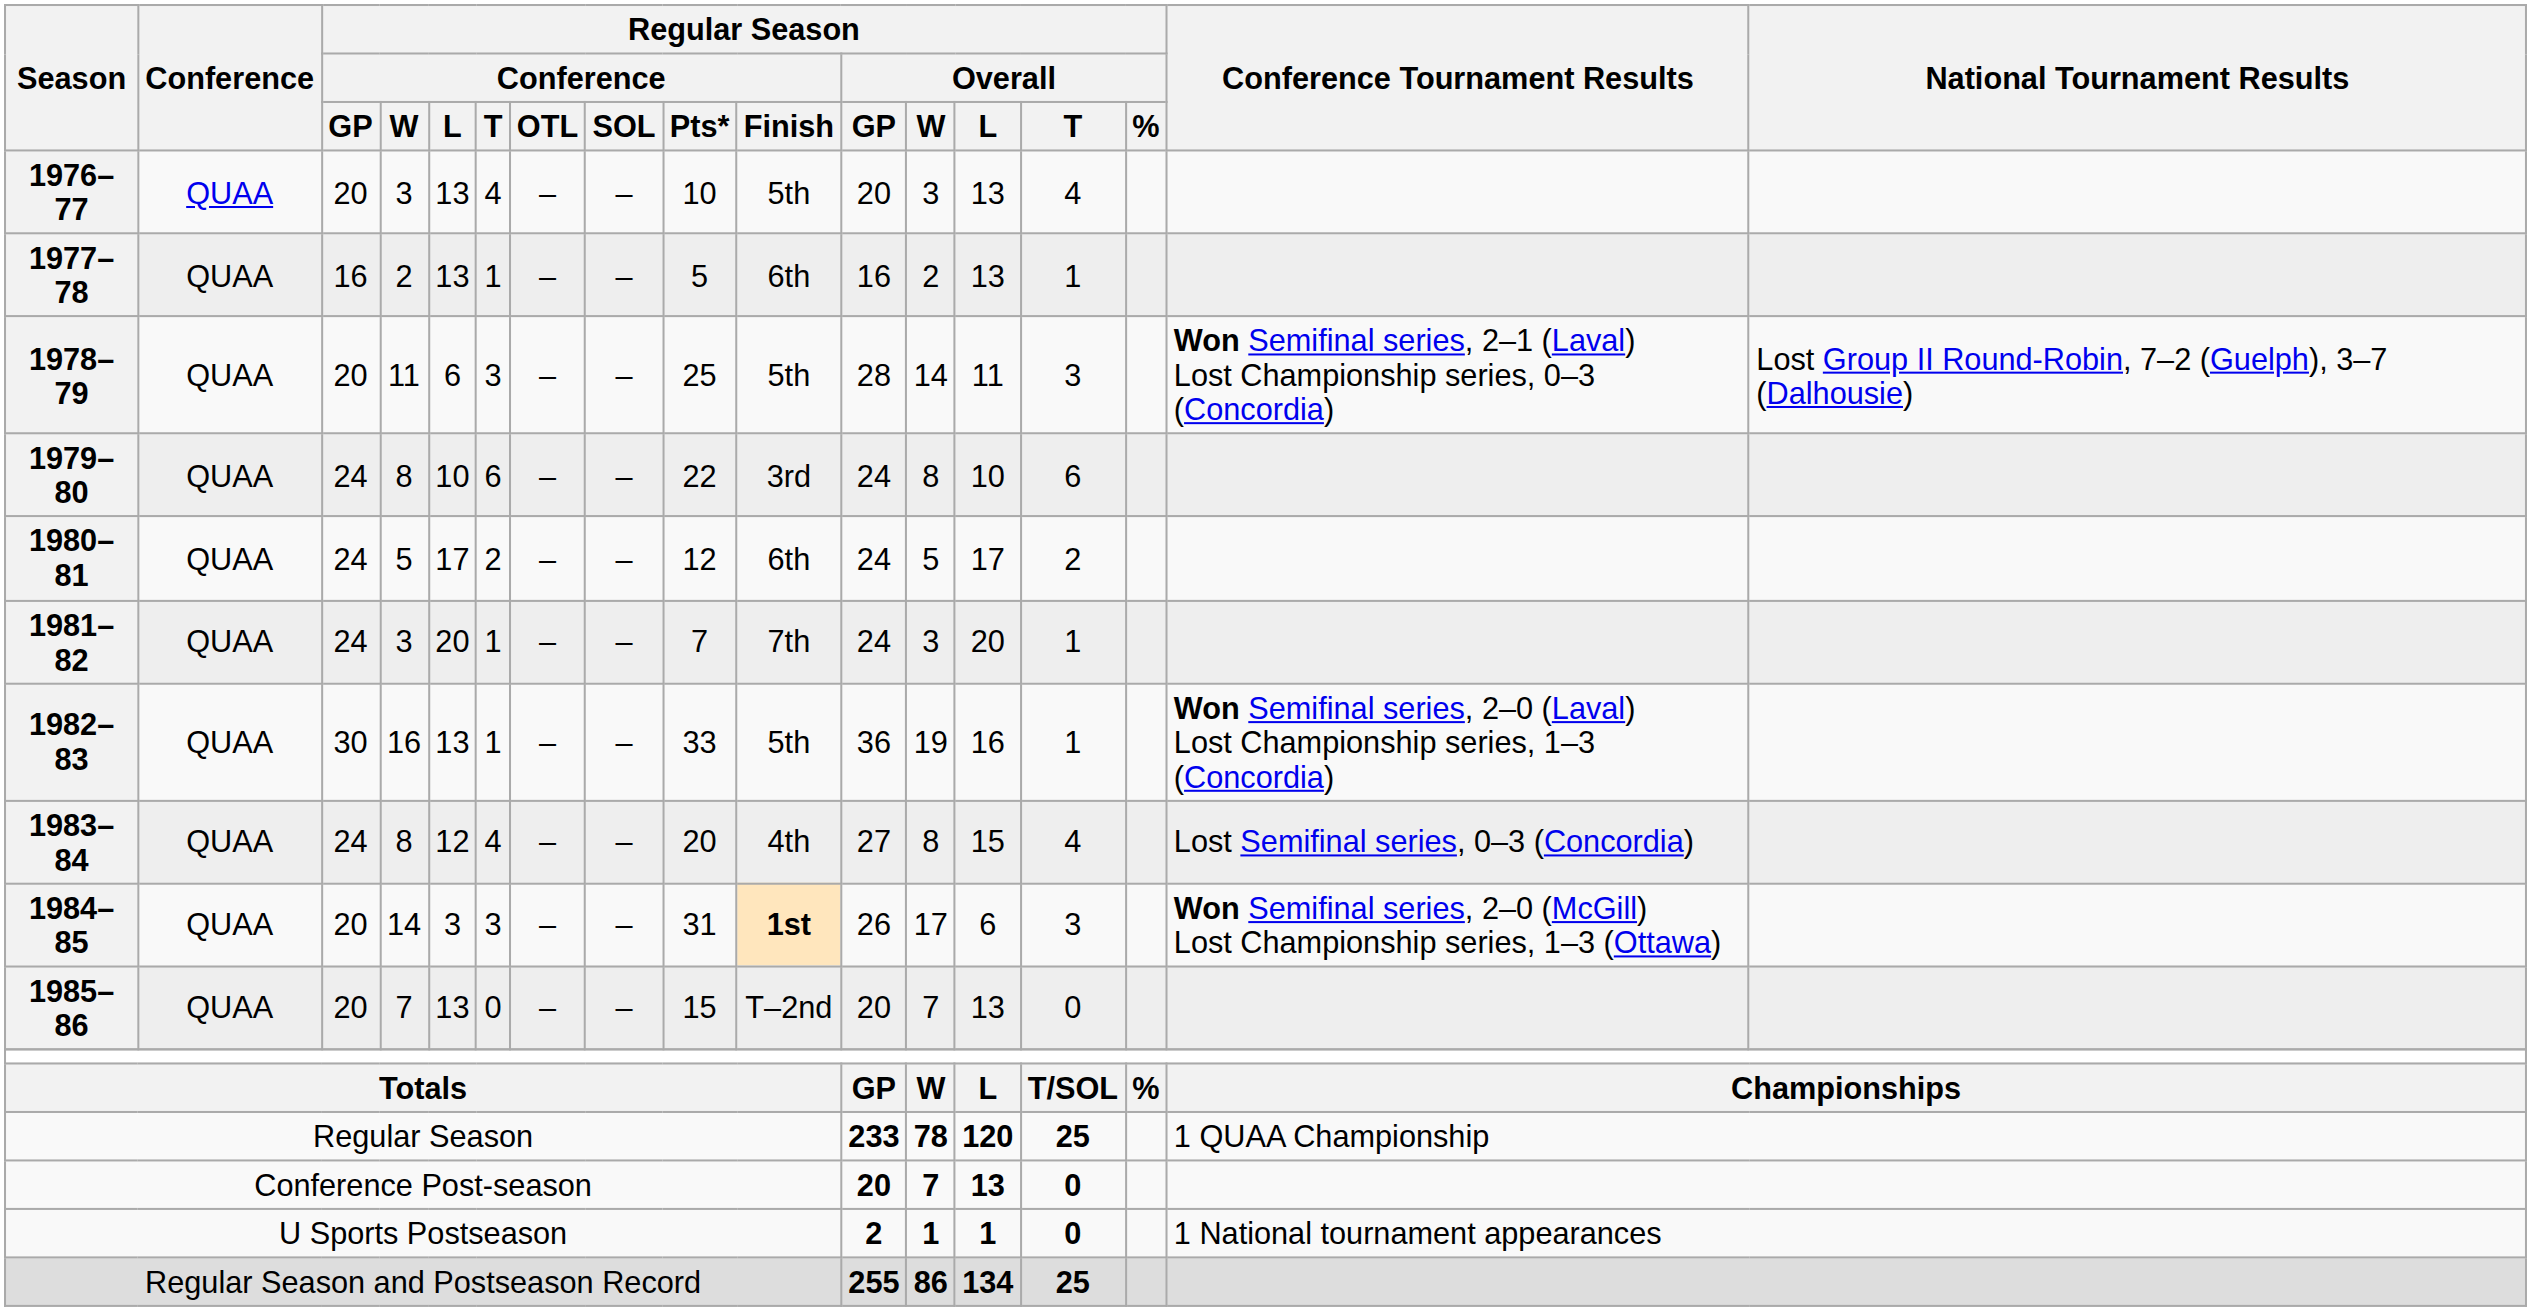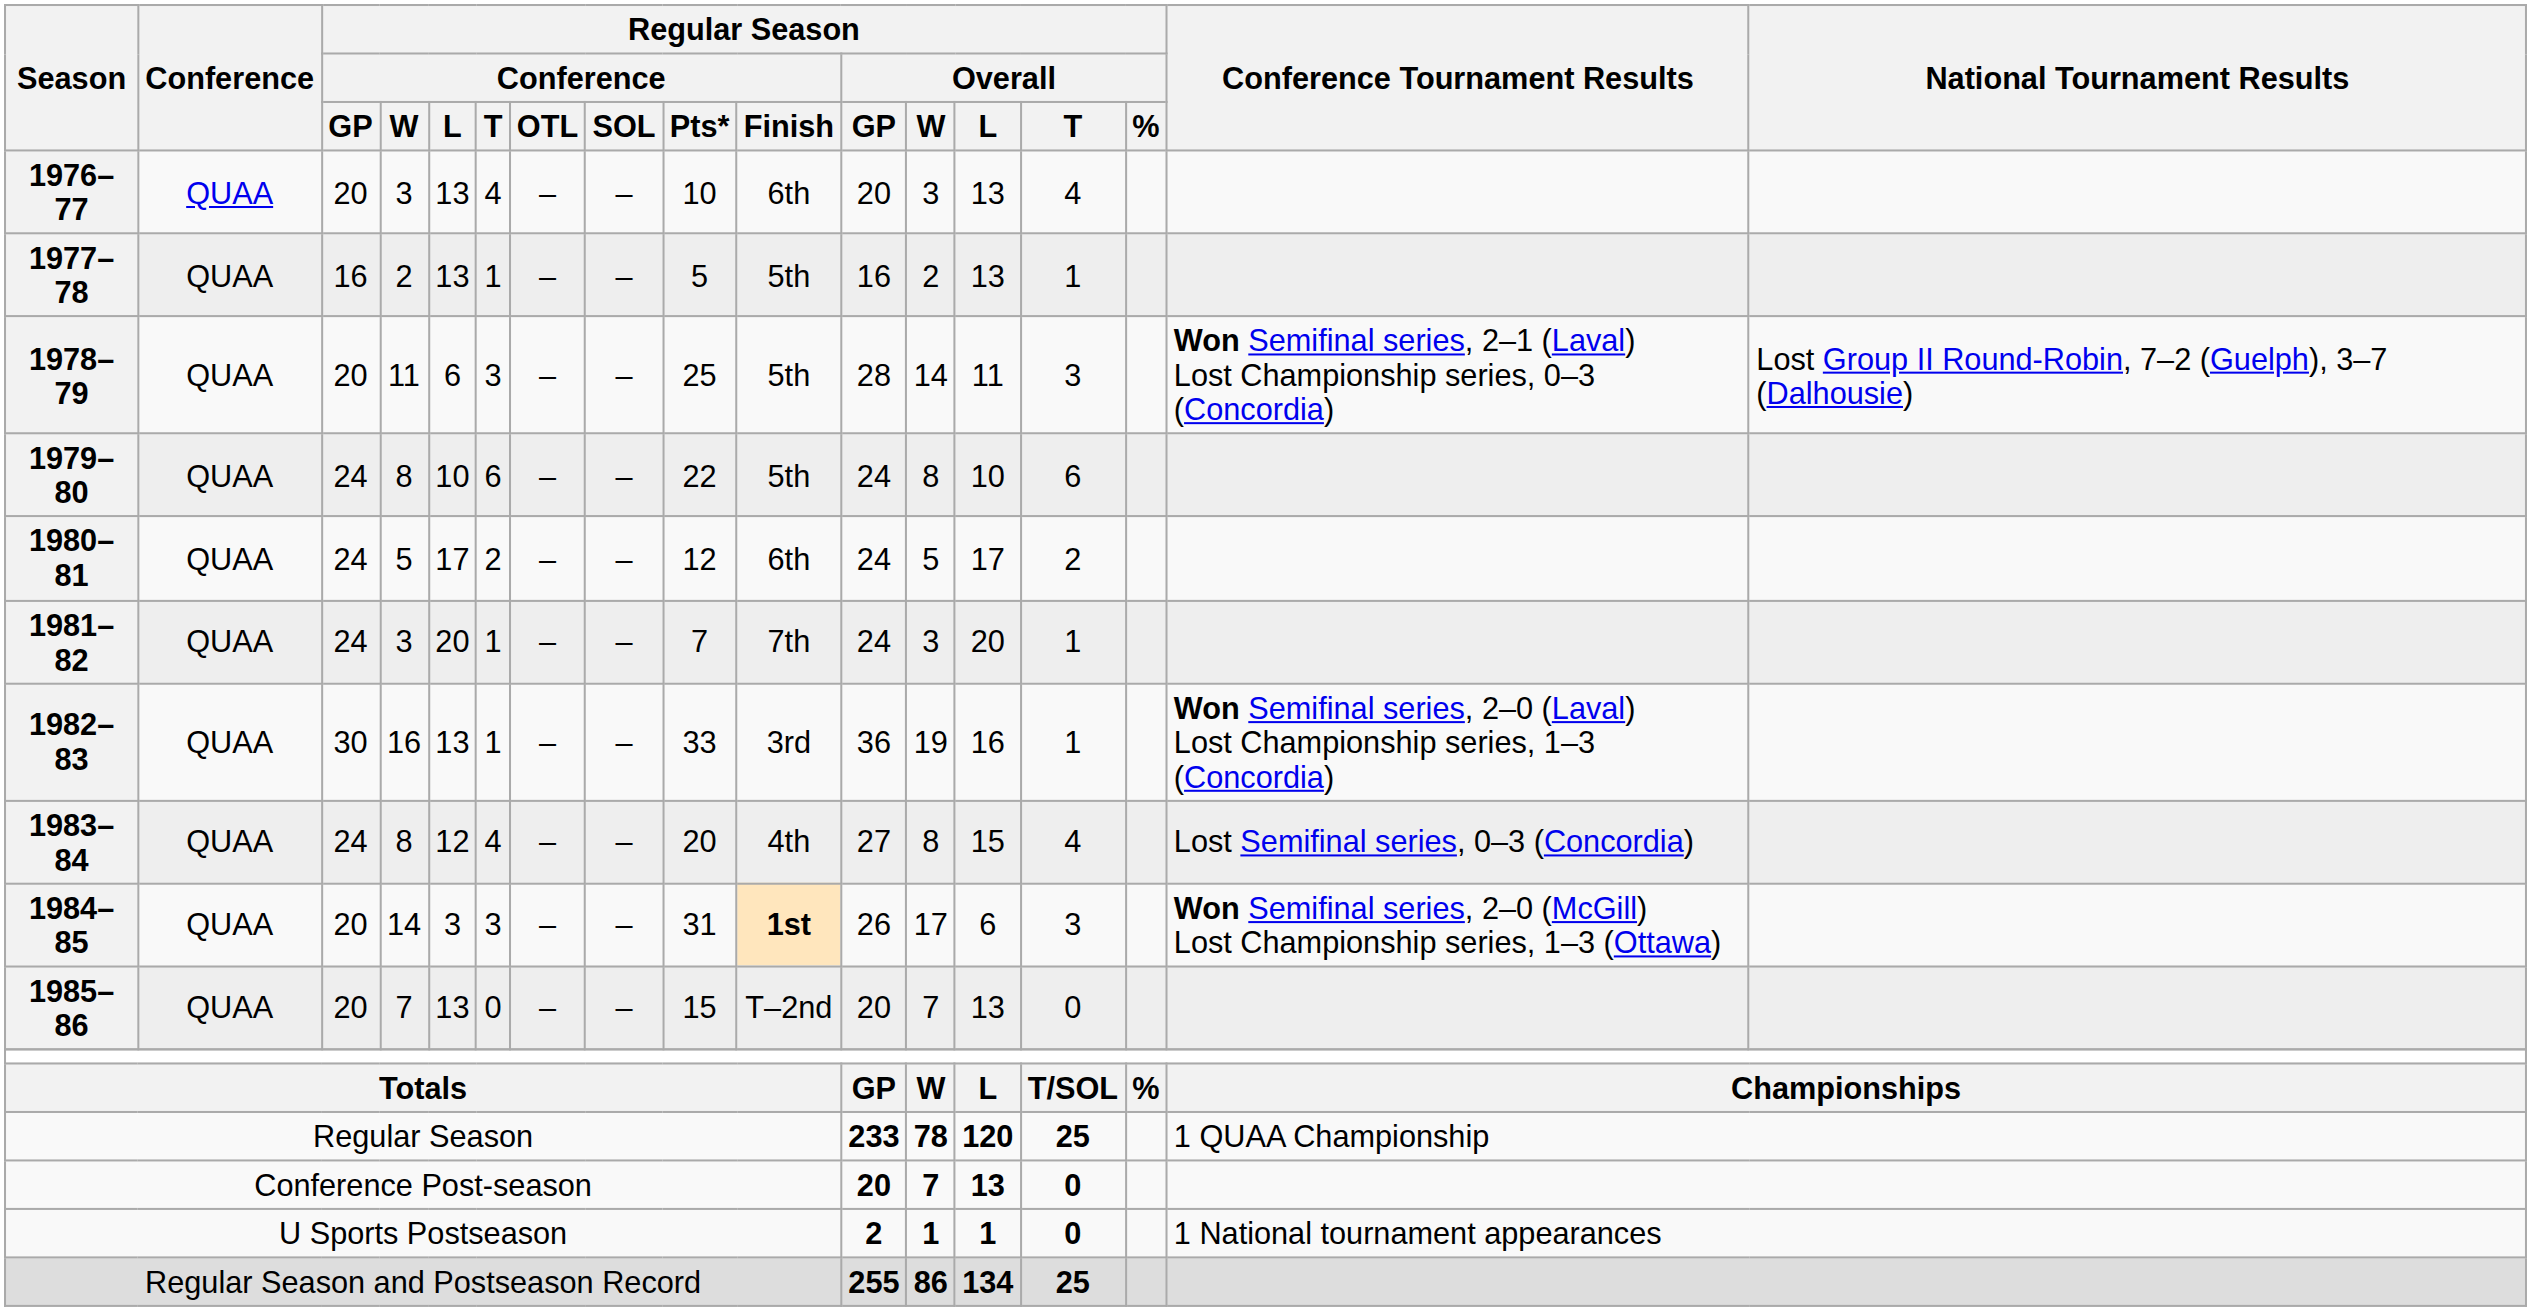(789, 192) 5th -> (789, 192) 6th
(789, 275) 6th -> (789, 275) 5th
(789, 476) 3rd -> (789, 476) 5th
(789, 742) 5th -> (789, 742) 3rd
